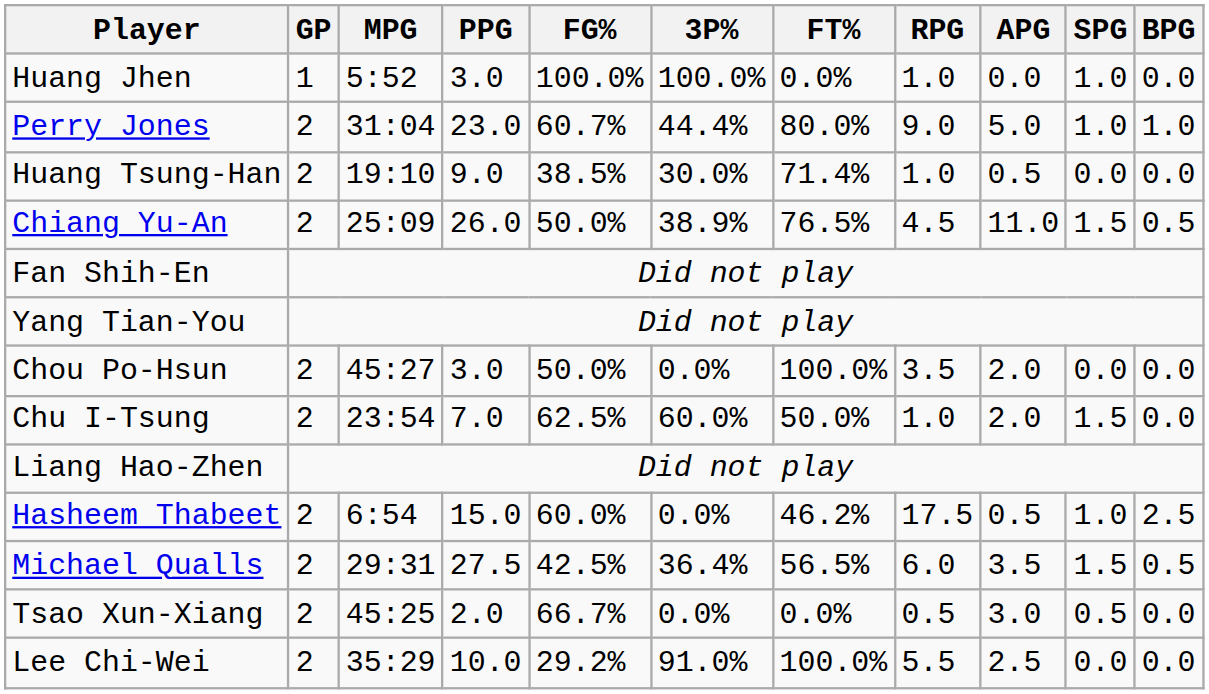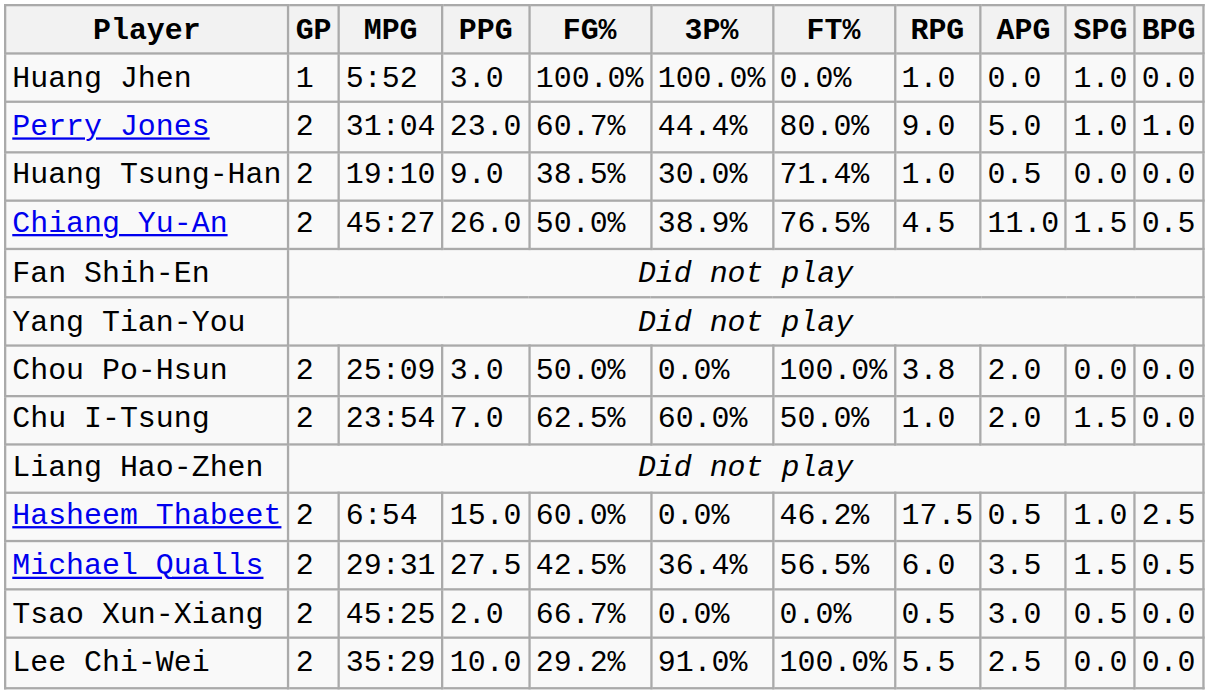(391, 224) 25:09 -> (391, 224) 45:27
(391, 371) 45:27 -> (391, 371) 25:09
(928, 371) 3.5 -> (928, 371) 3.8
